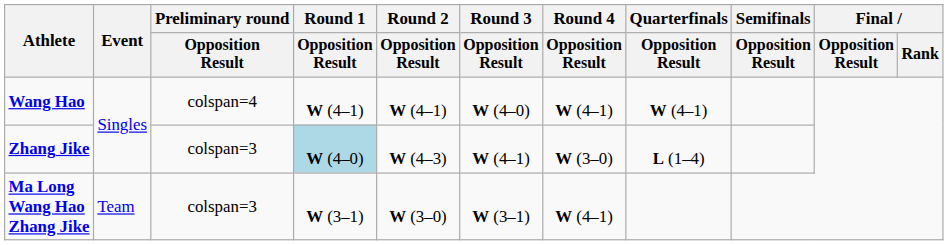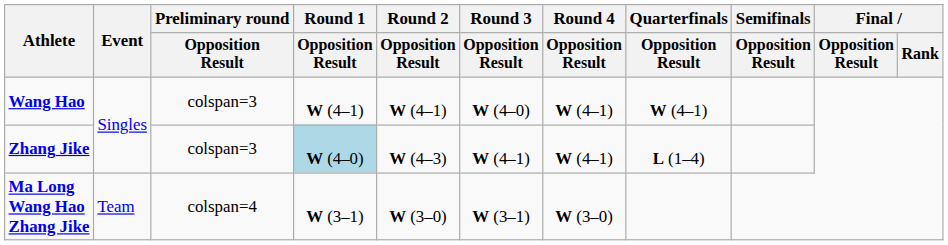(222, 101) colspan=4 -> (222, 101) colspan=3
(584, 159) W (3–0) -> (584, 159) W (4–1)
(222, 206) colspan=3 -> (222, 206) colspan=4
(584, 216) W (4–1) -> (584, 216) W (3–0)
